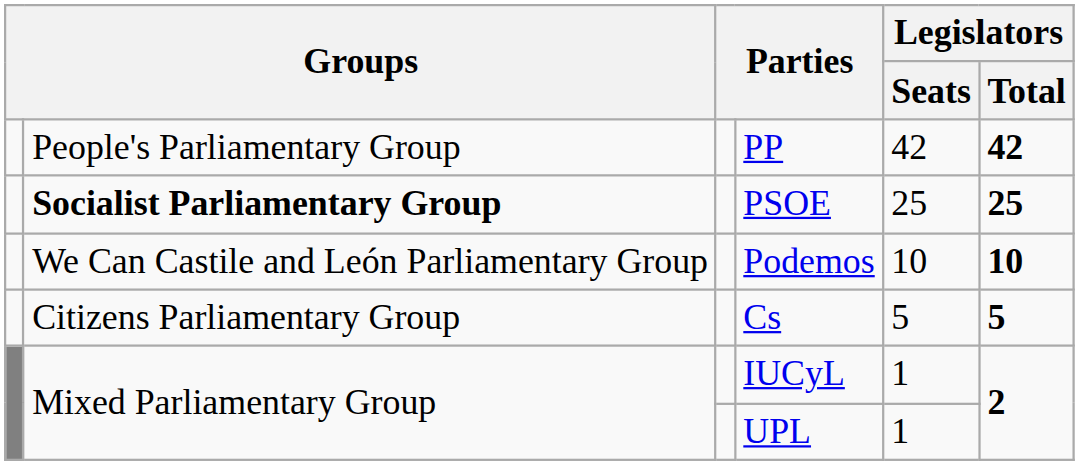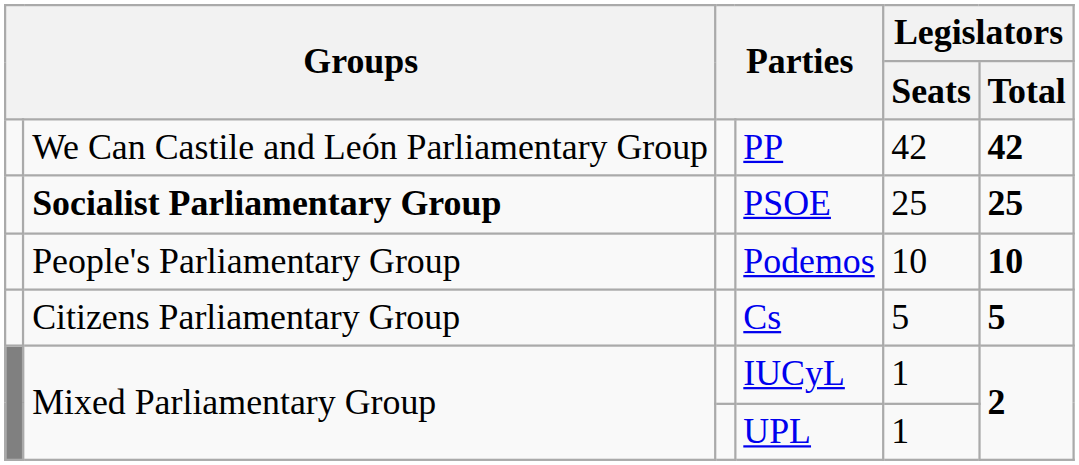(246, 146) People's Parliamentary Group -> (370, 146) We Can Castile and León Parliamentary Group
(370, 260) We Can Castile and León Parliamentary Group -> (246, 260) People's Parliamentary Group
